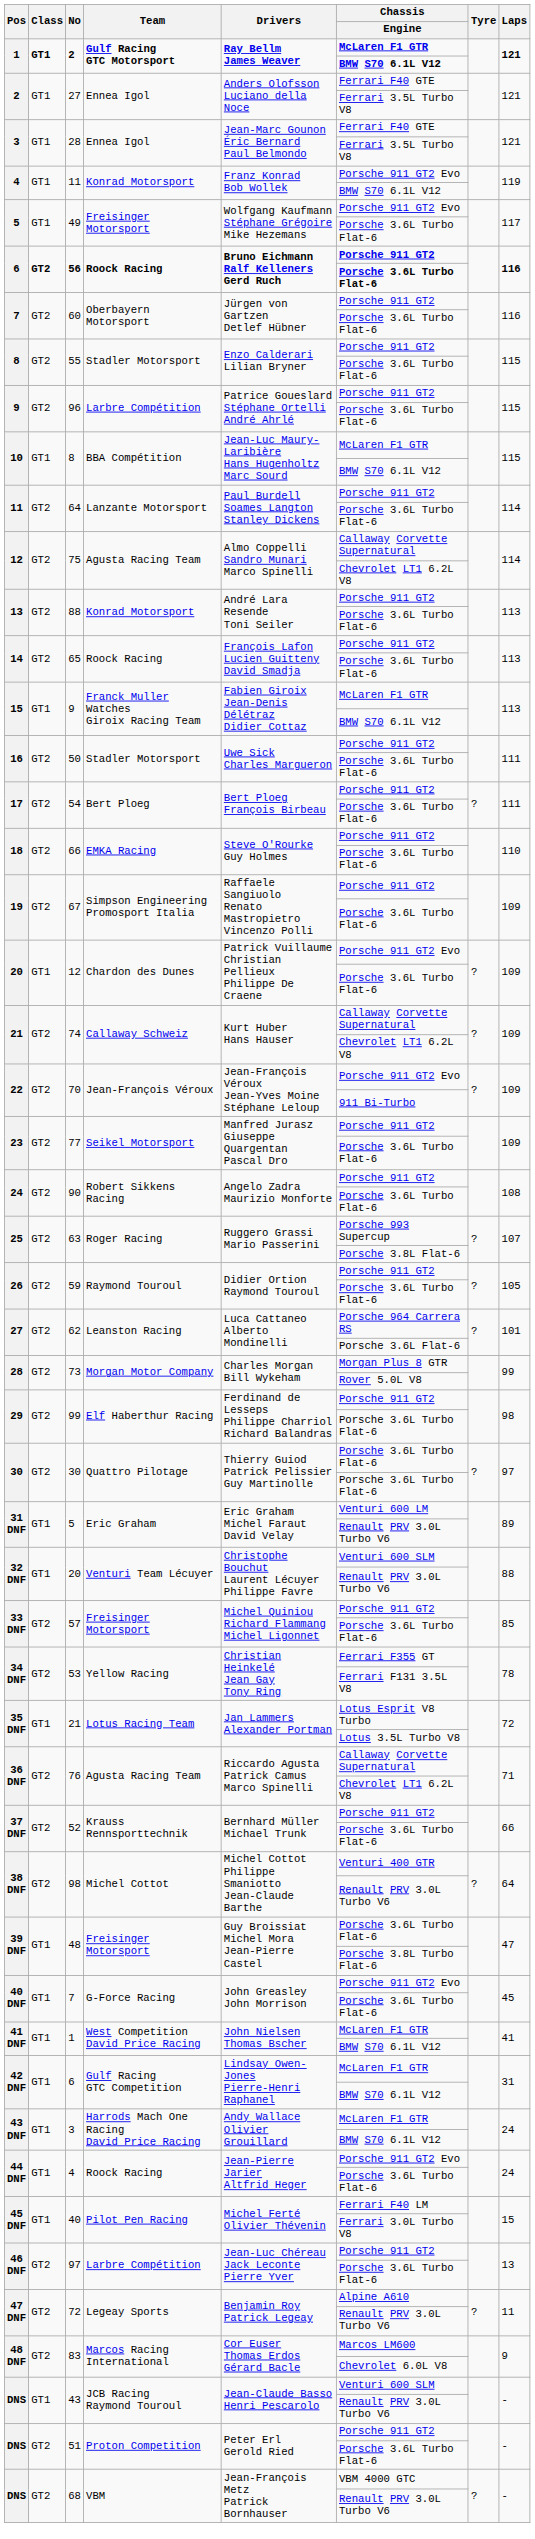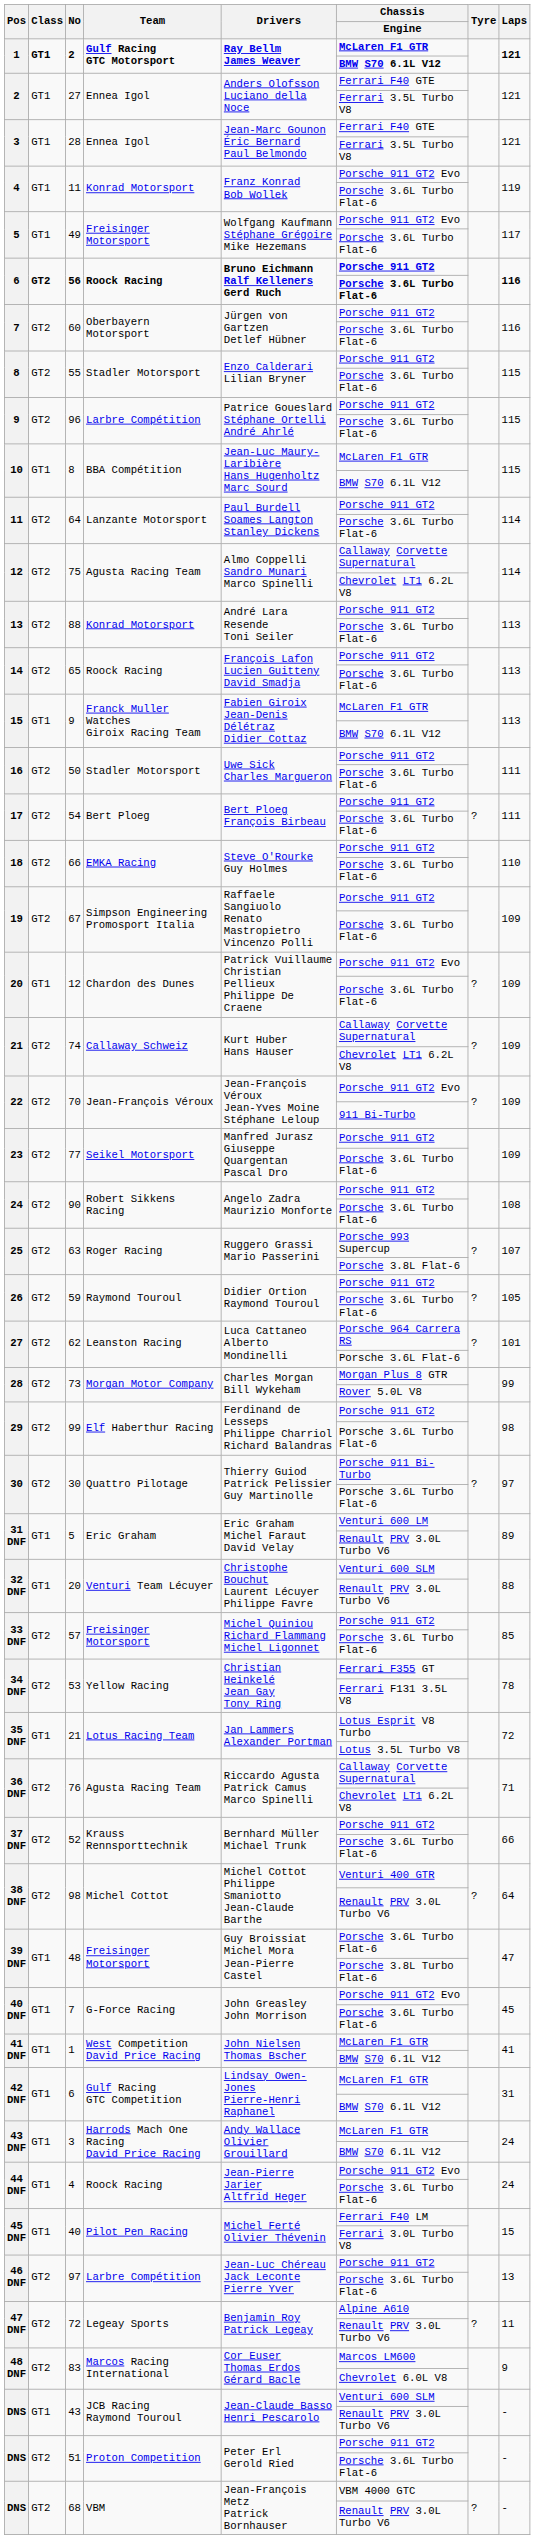(390, 192) BMW S70 6.1L V12 -> (396, 198) Porsche 3.6L Turbo Flat-6
(396, 1458) Porsche 3.6L Turbo Flat-6 -> (387, 1470) Porsche 911 Bi-Turbo
